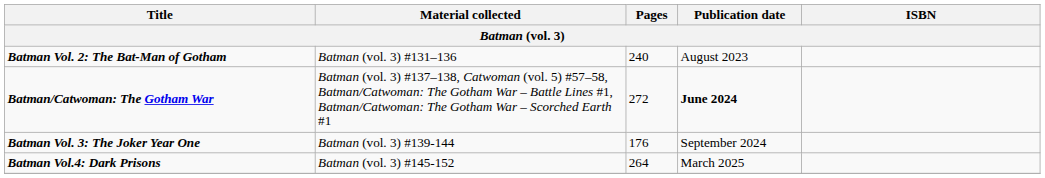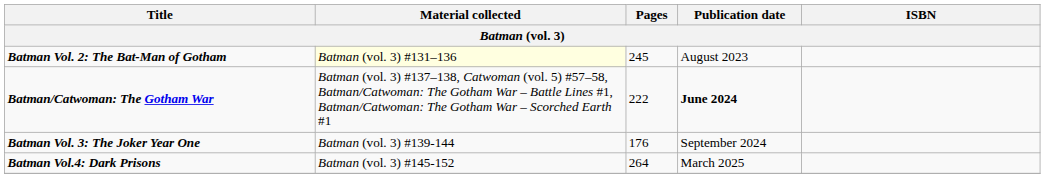(387, 56) no background -> (387, 56) lightyellow background
(639, 56) 240 -> (639, 56) 245
(639, 99) 272 -> (639, 99) 222
